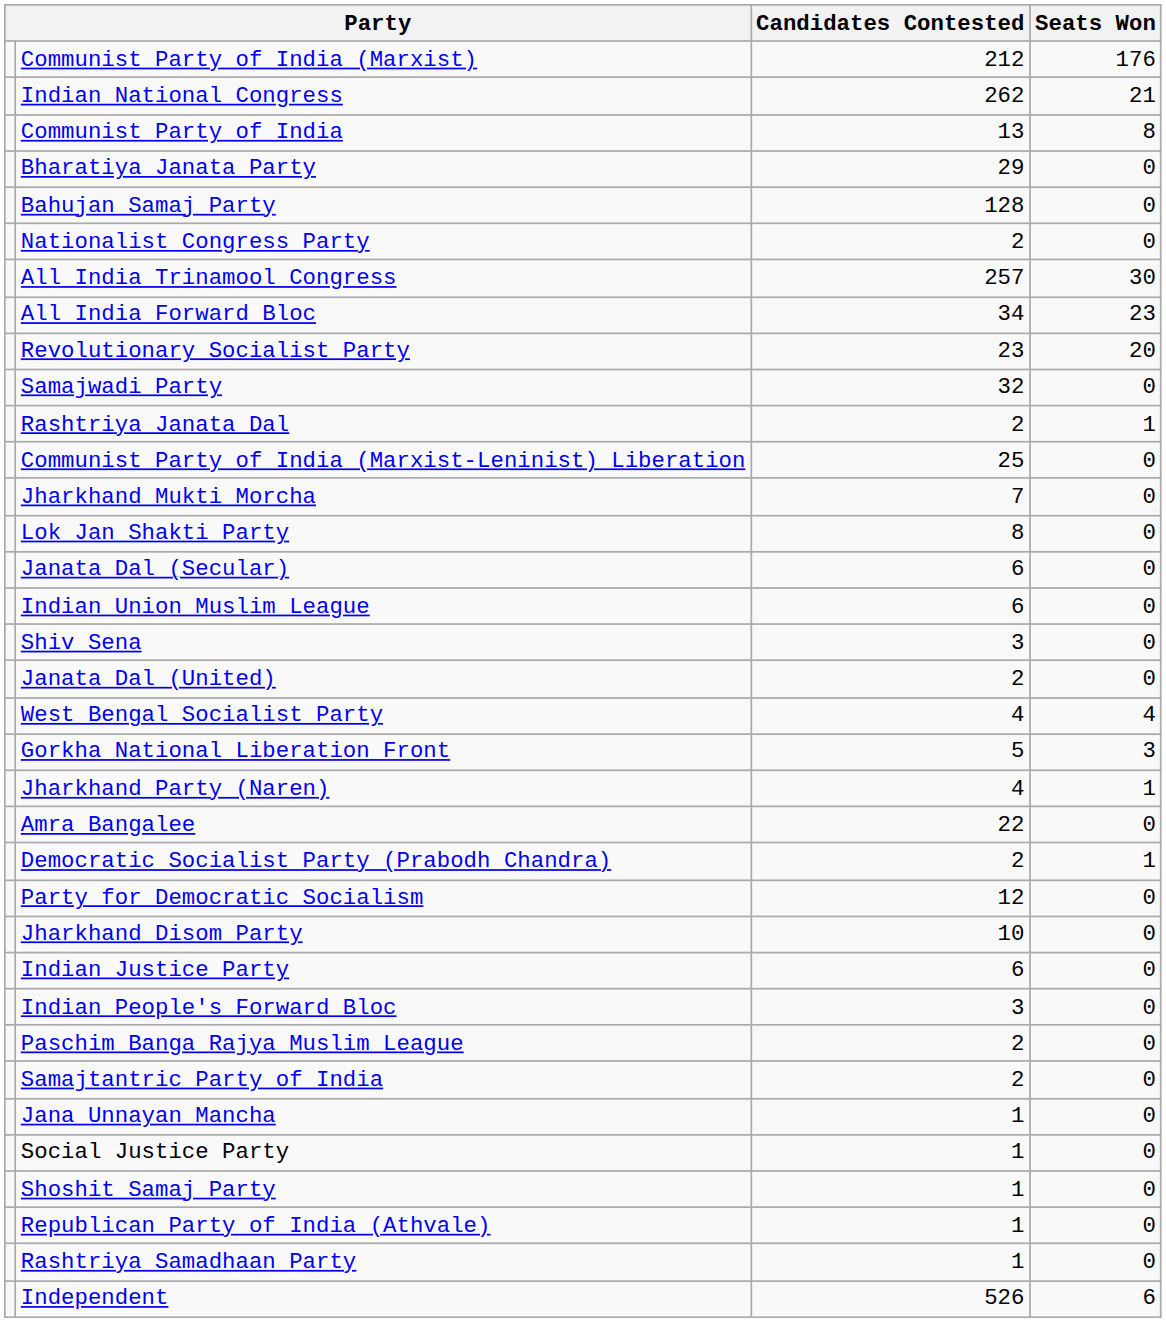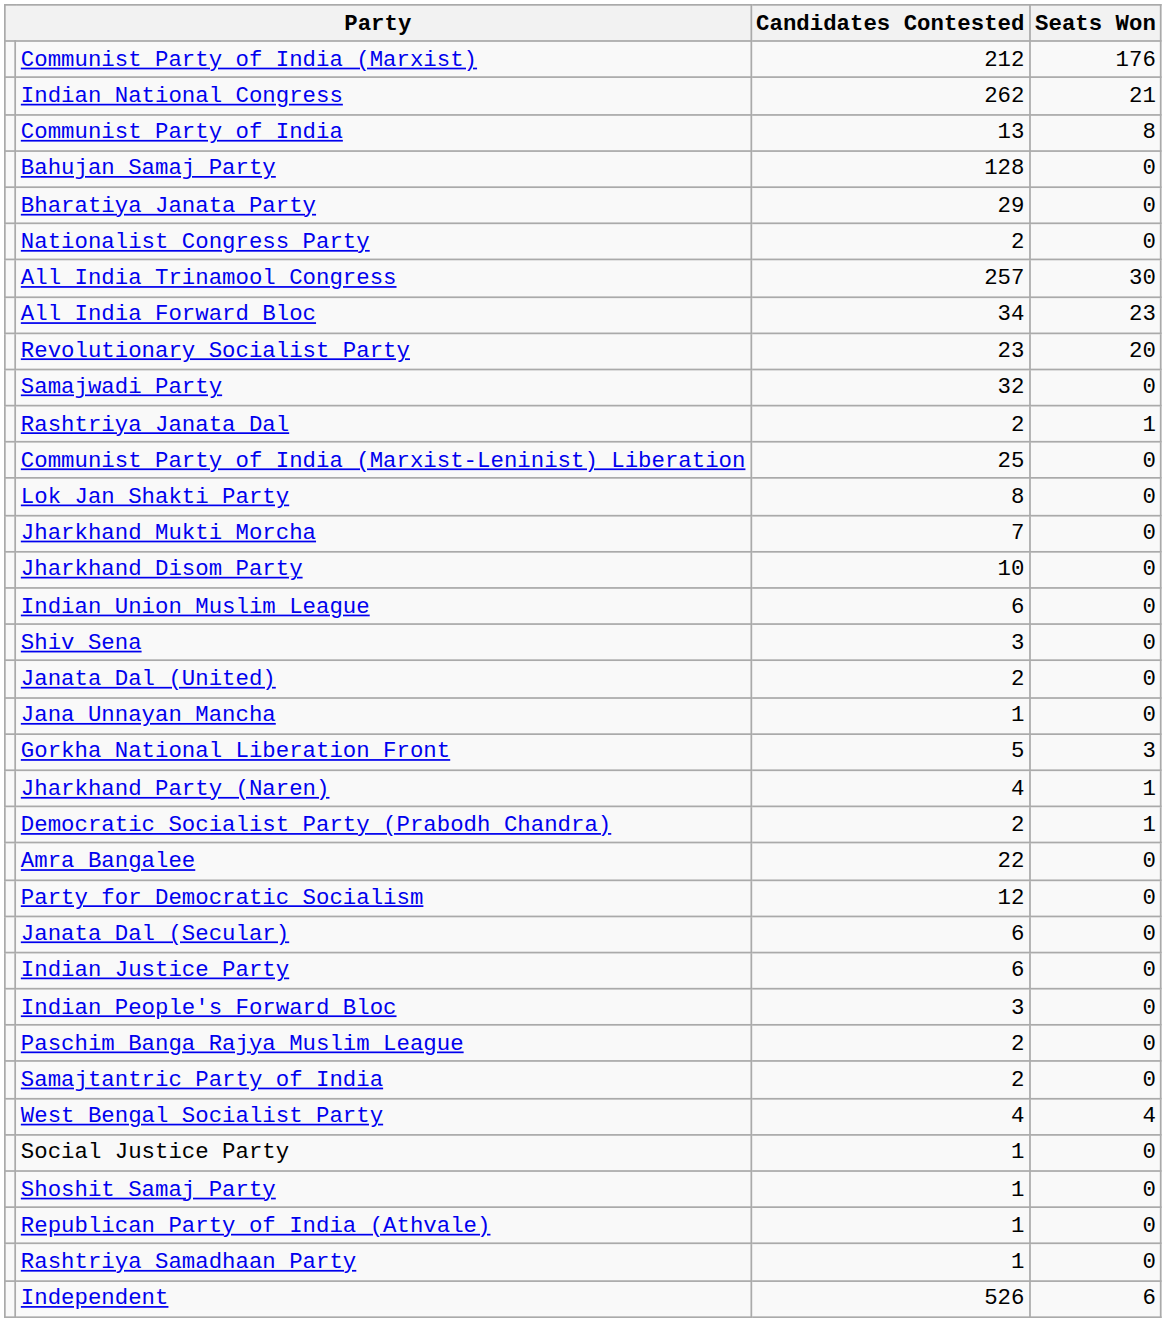rows swapped: (148, 205) <-> (168, 169)
rows swapped: (155, 533) <-> (168, 497)
rows swapped: (155, 570) <-> (162, 934)
rows swapped: (202, 715) <-> (148, 1116)
rows swapped: (316, 861) <-> (108, 825)
